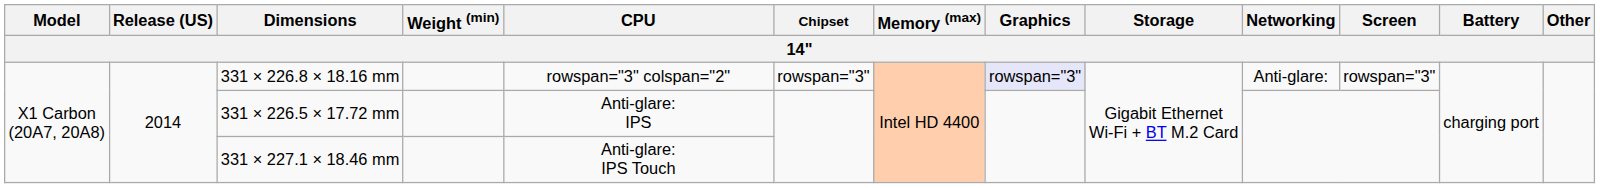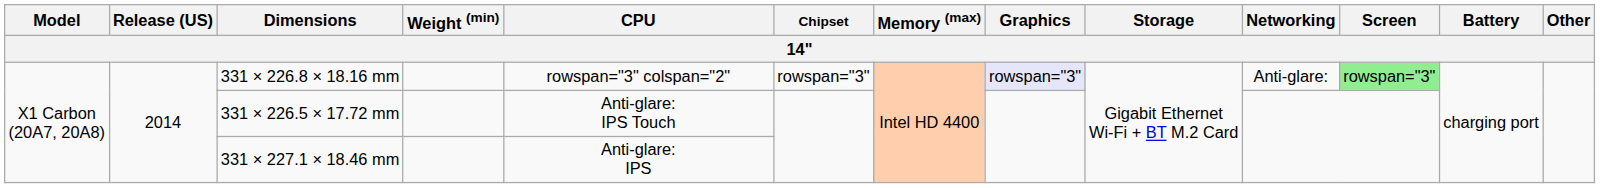(1389, 76) no background -> (1389, 76) lightgreen background
(638, 113) Anti-glare: IPS -> (638, 113) Anti-glare: IPS Touch
(638, 159) Anti-glare: IPS Touch -> (638, 159) Anti-glare: IPS
